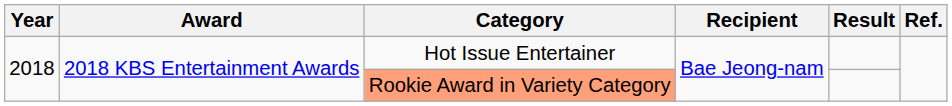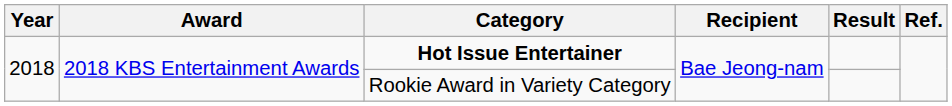(520, 52) normal -> (520, 52) bold
(520, 85) lightsalmon background -> (520, 85) no background
